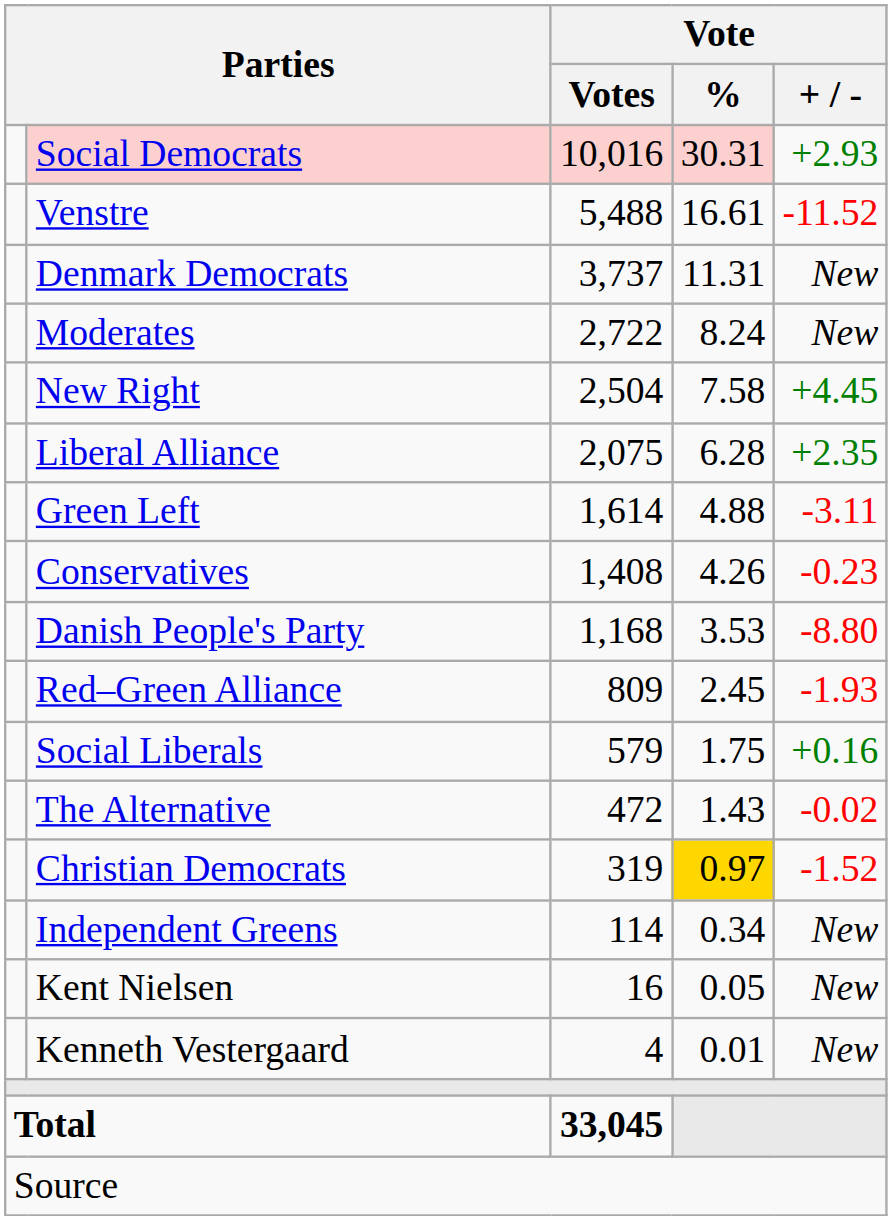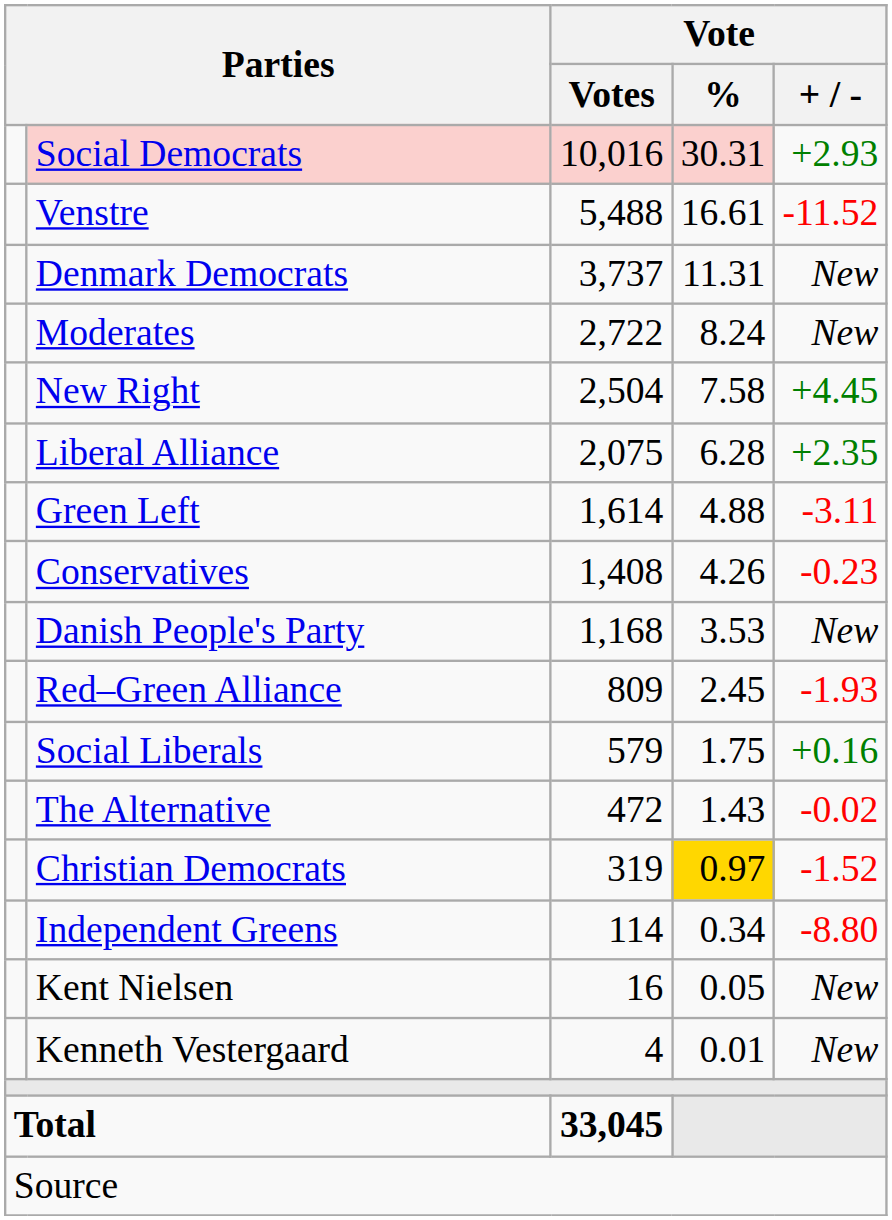(839, 630) -8.80 -> (845, 630) New
(845, 928) New -> (839, 928) -8.80
